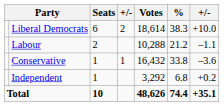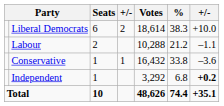(207, 77) normal -> (207, 77) bold
